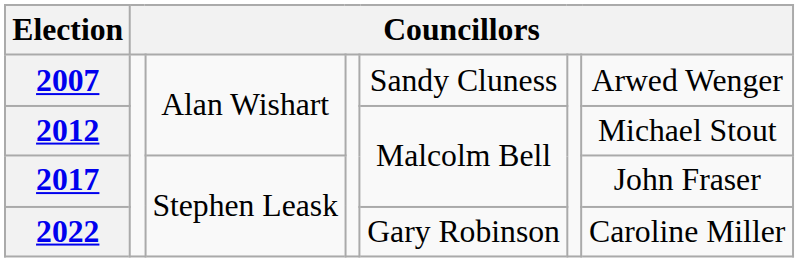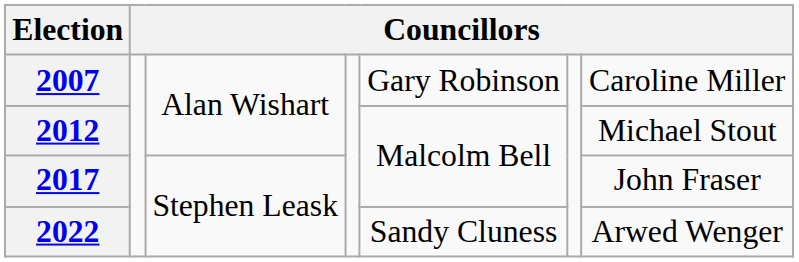(464, 79) Sandy Cluness -> (464, 79) Gary Robinson
(687, 79) Arwed Wenger -> (687, 79) Caroline Miller
(464, 230) Gary Robinson -> (464, 230) Sandy Cluness
(687, 230) Caroline Miller -> (687, 230) Arwed Wenger
